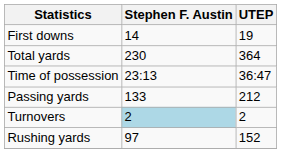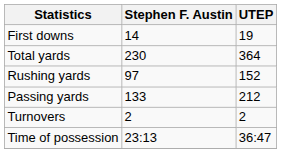rows swapped: (49, 138) <-> (63, 76)
(128, 117) lightblue background -> (128, 117) no background
